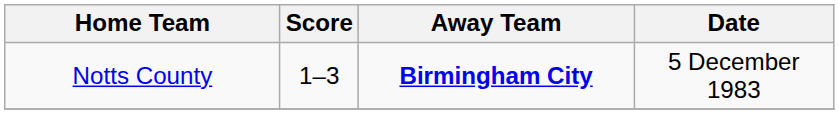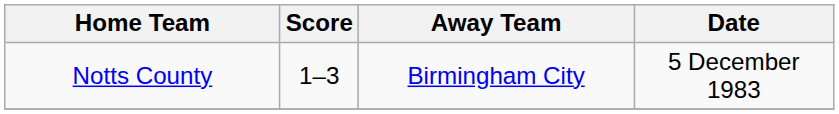(496, 75) bold -> (496, 75) normal
